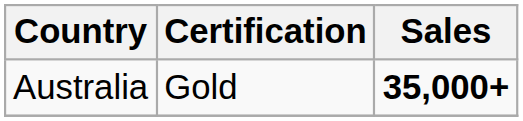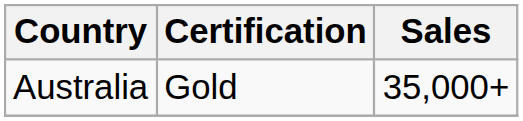(446, 87) bold -> (446, 87) normal
